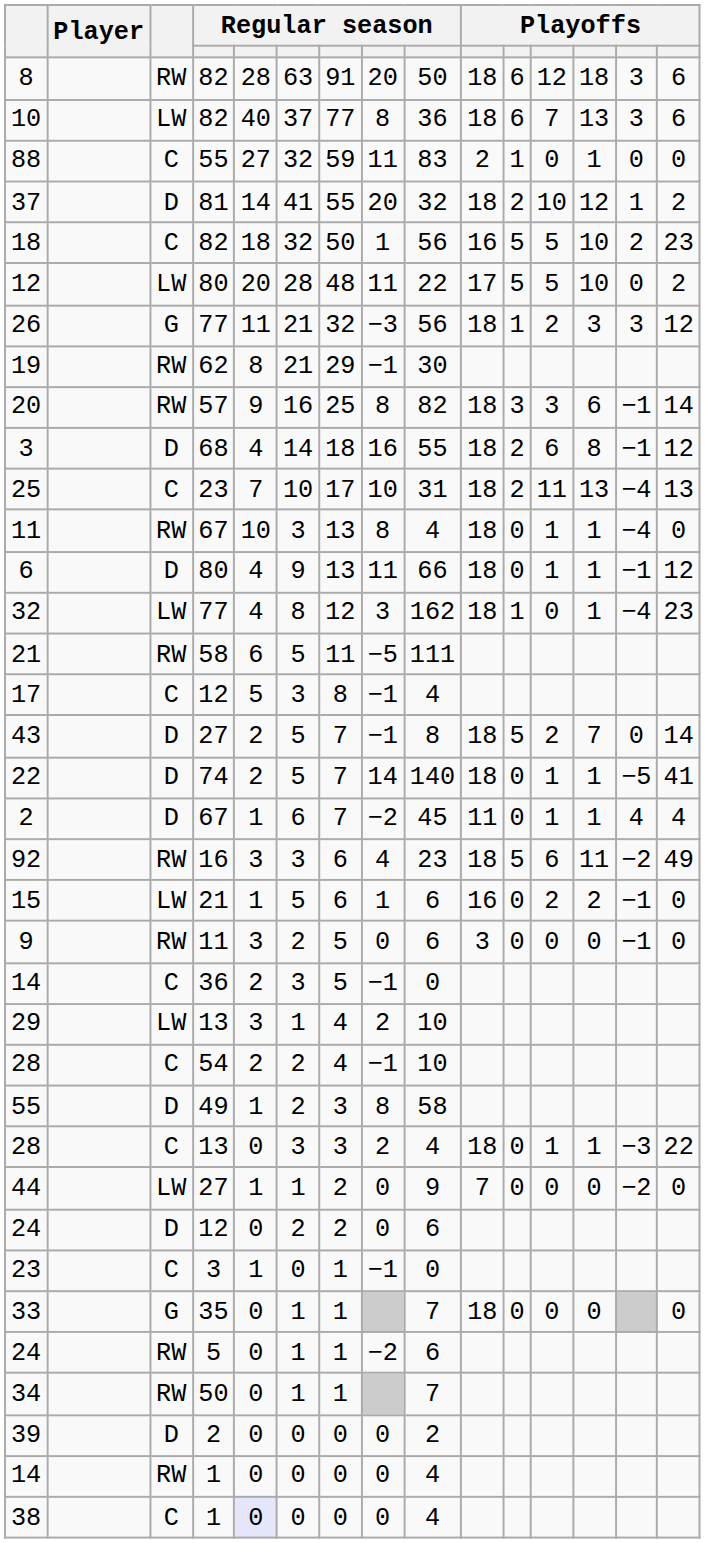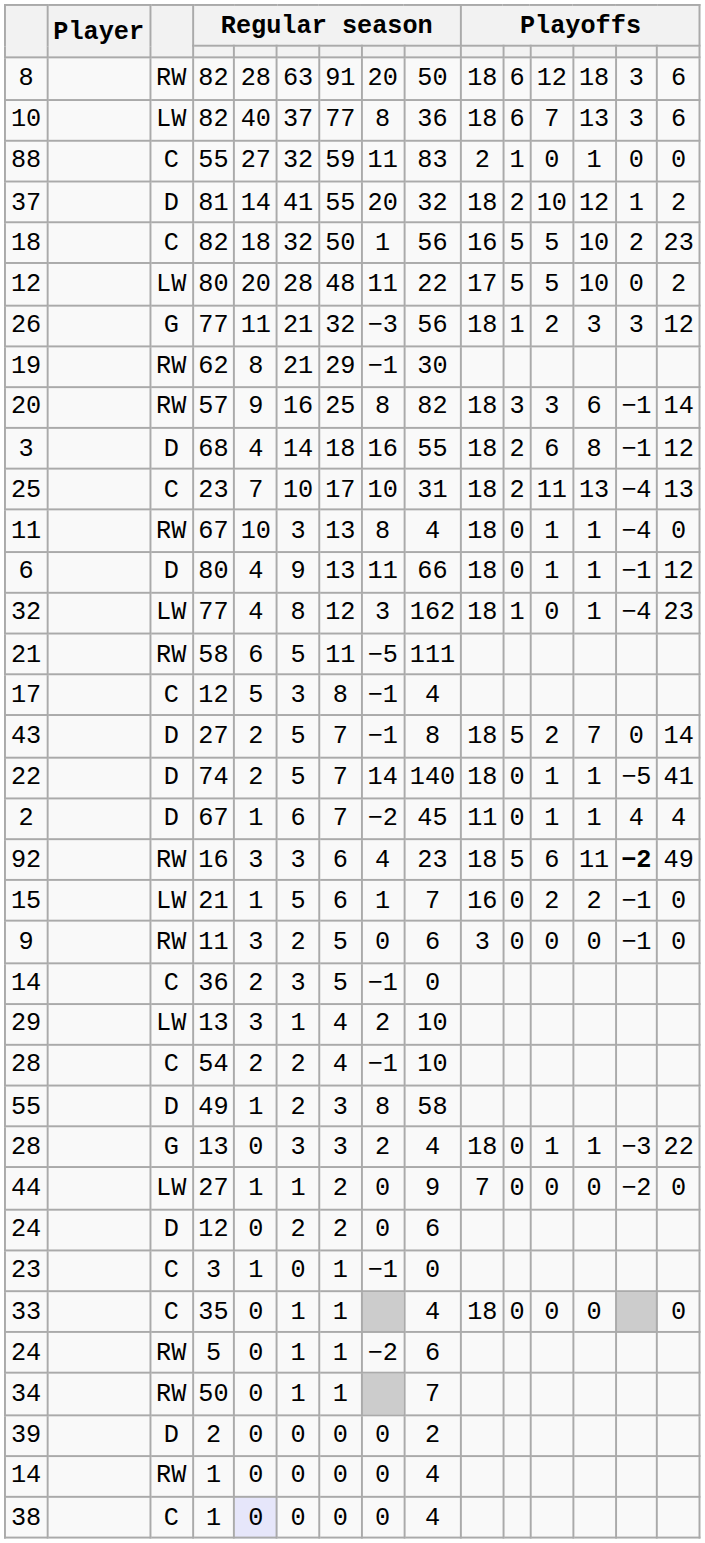(636, 860) normal -> (636, 860) bold
(432, 901) 6 -> (432, 901) 7
(171, 1147) C -> (171, 1147) G
(171, 1312) G -> (171, 1312) C
(432, 1312) 7 -> (432, 1312) 4
